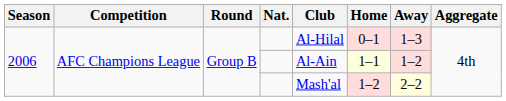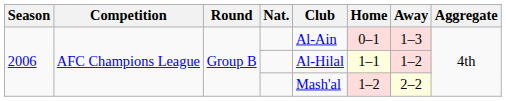(320, 38) Al-Hilal -> (316, 38) Al-Ain
(316, 61) Al-Ain -> (320, 61) Al-Hilal
